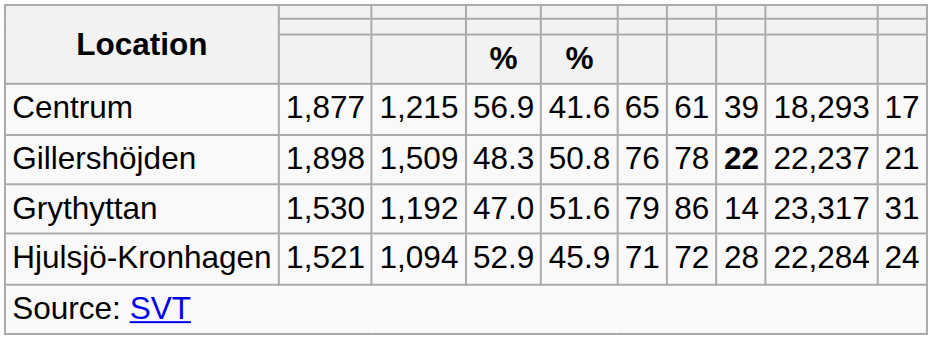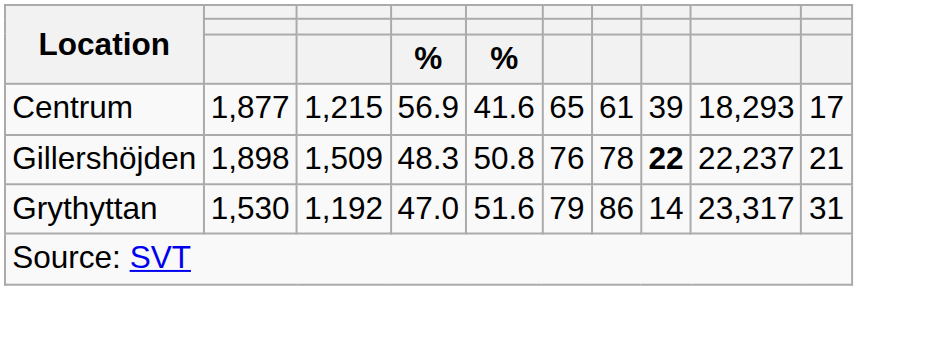- row: (142, 258)
